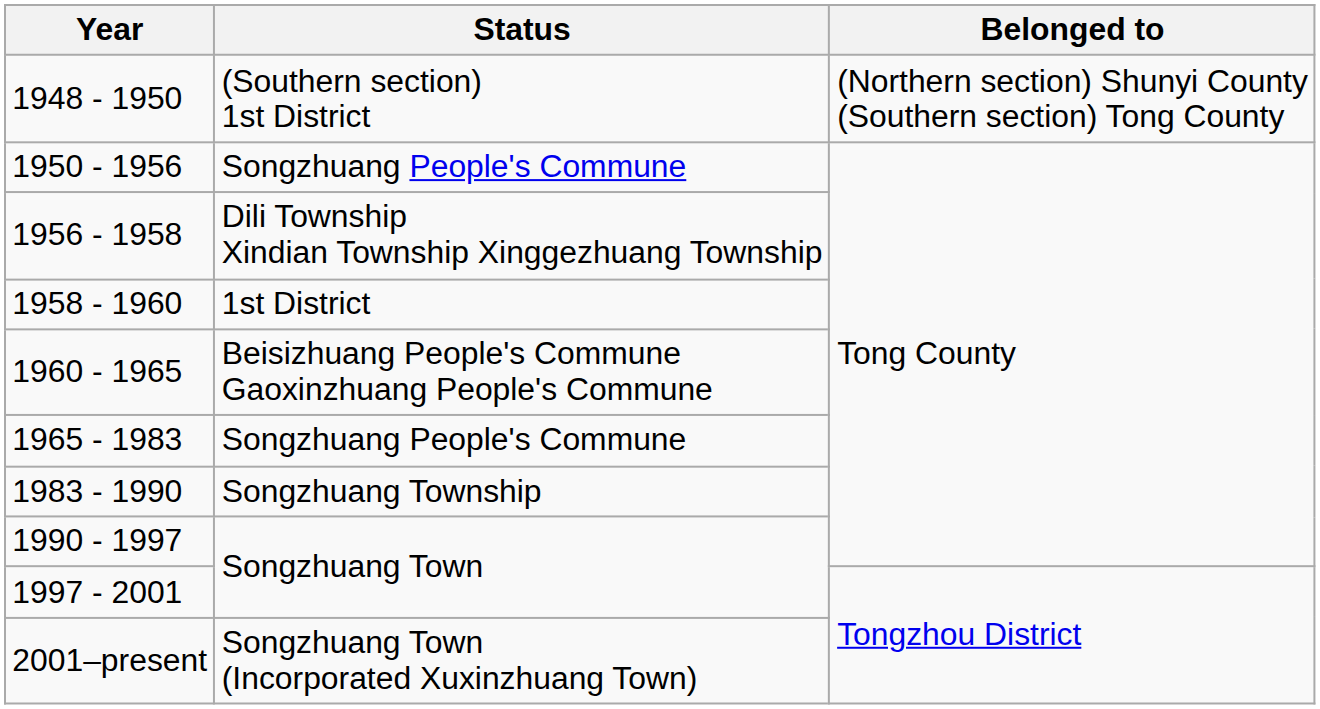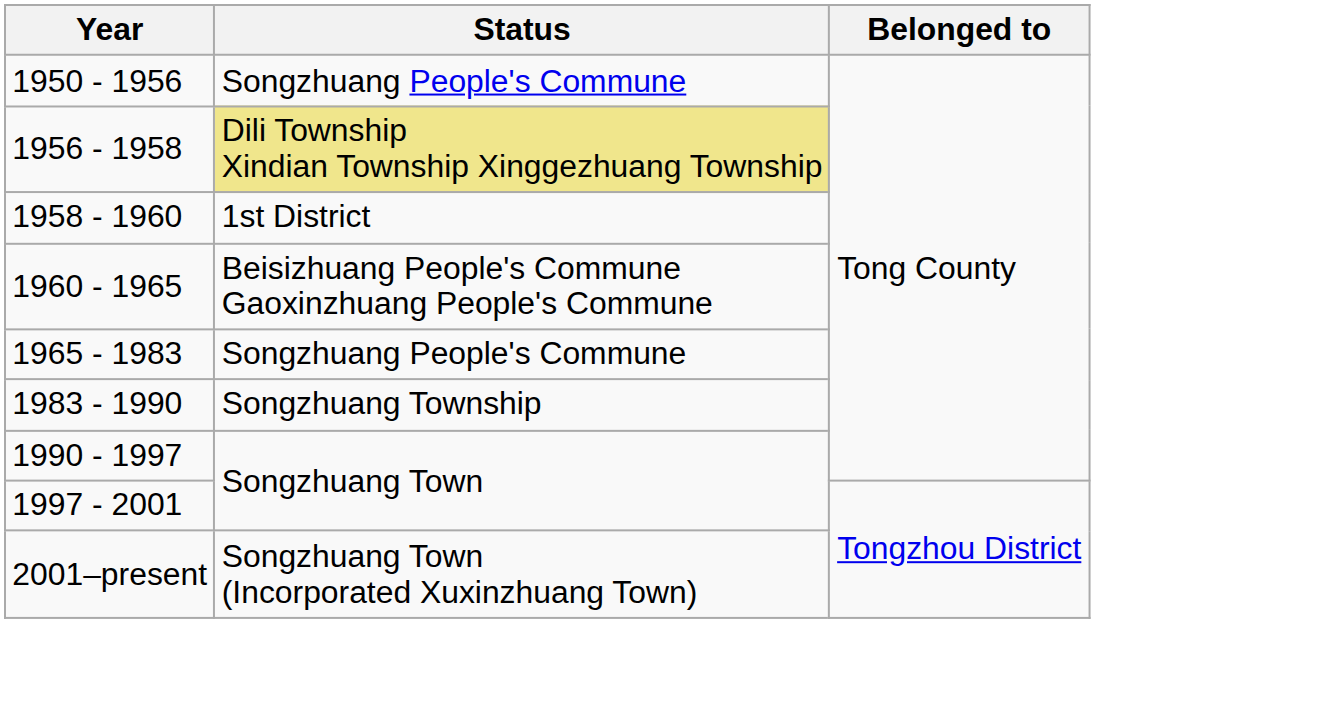- row: (97, 98)
(522, 234) no background -> (522, 148) khaki background
